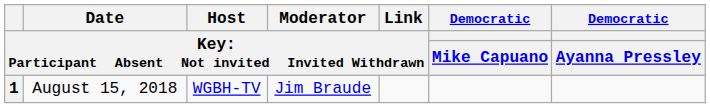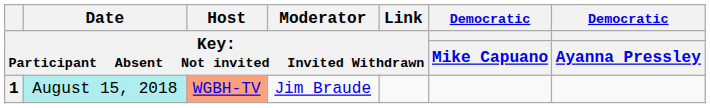(105, 89) no background -> (105, 89) paleturquoise background
(227, 89) no background -> (227, 89) lightsalmon background
